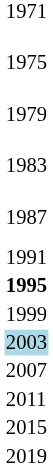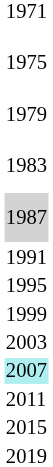(27, 217) no background -> (27, 217) lightgrey background
(27, 285) bold -> (27, 285) normal
(27, 342) lightblue background -> (27, 342) no background
(27, 370) no background -> (27, 370) paleturquoise background
